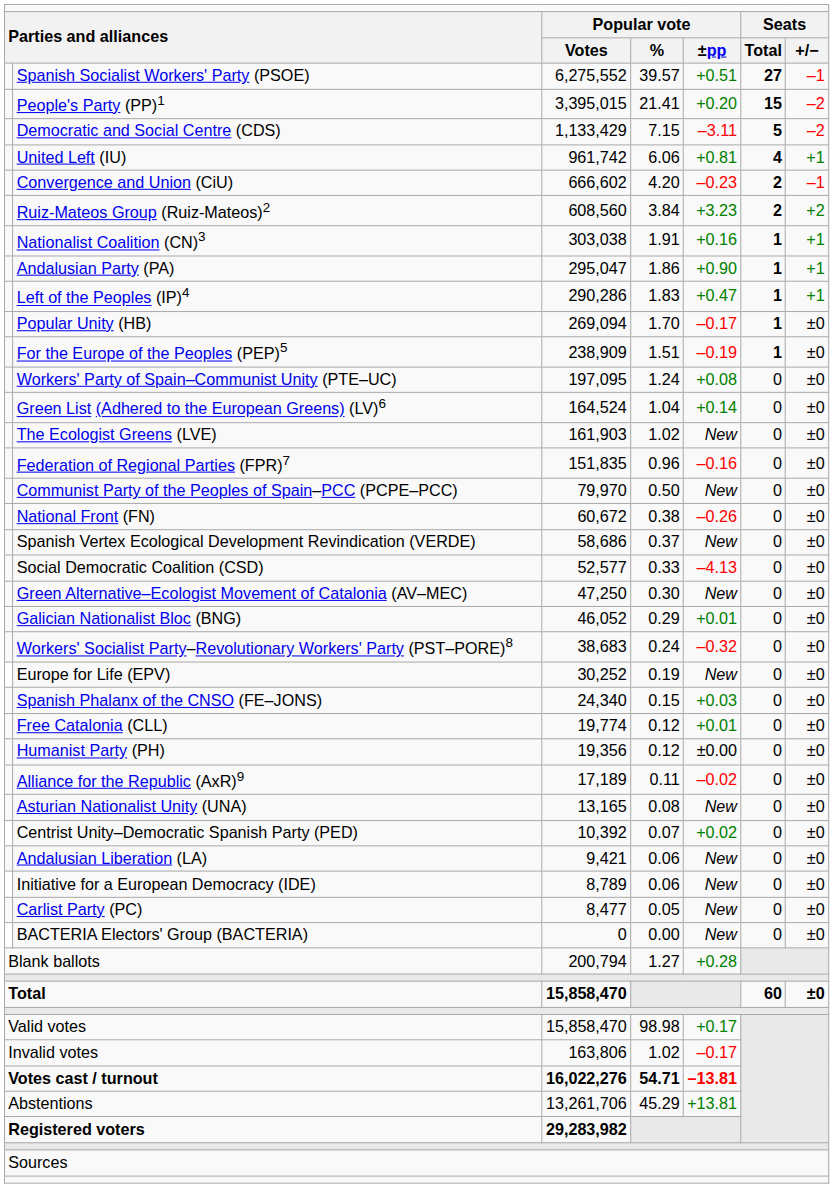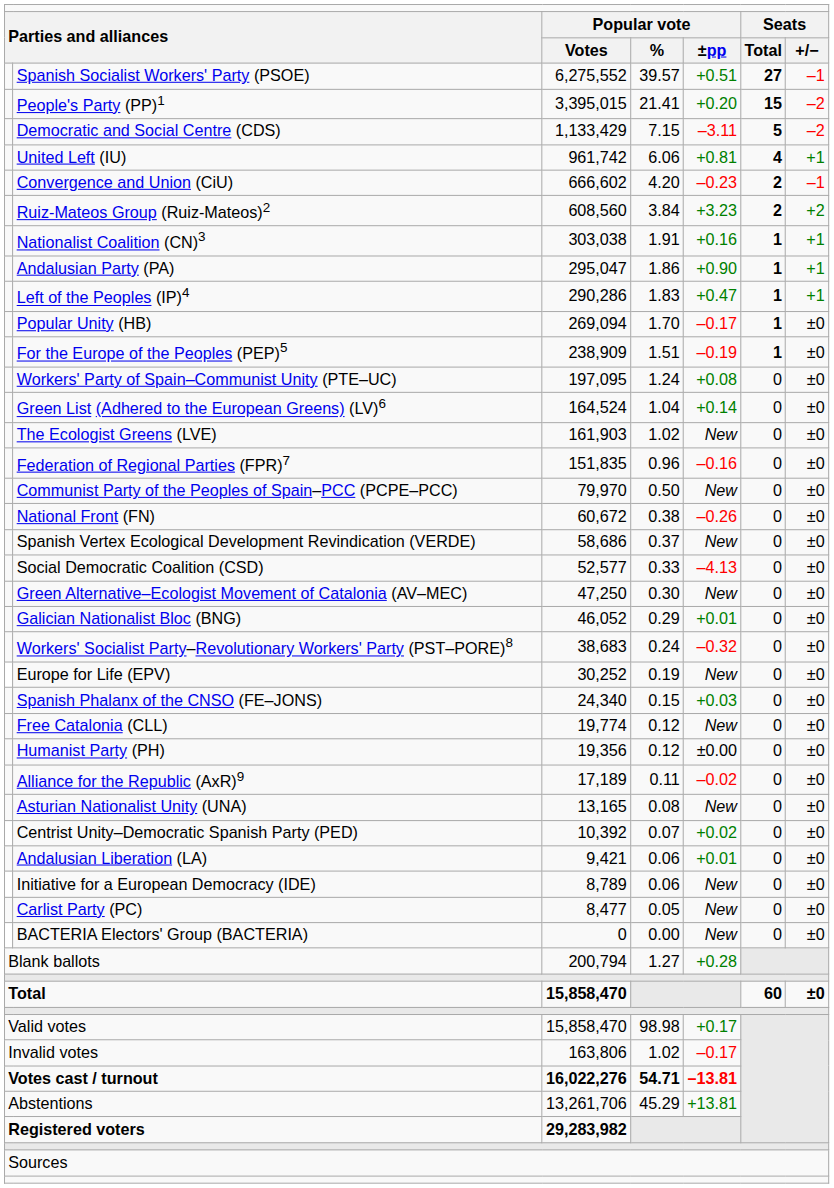(717, 726) +0.01 -> (721, 726) New
(721, 858) New -> (717, 858) +0.01
